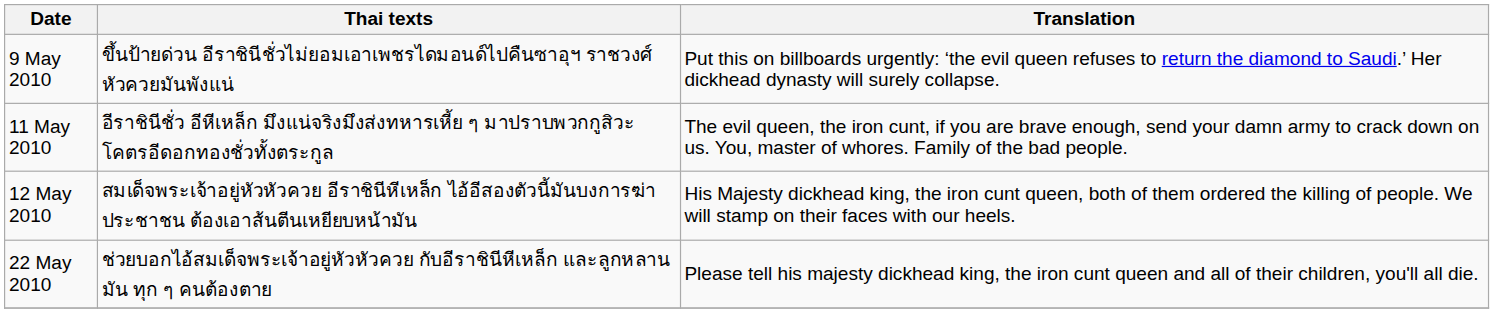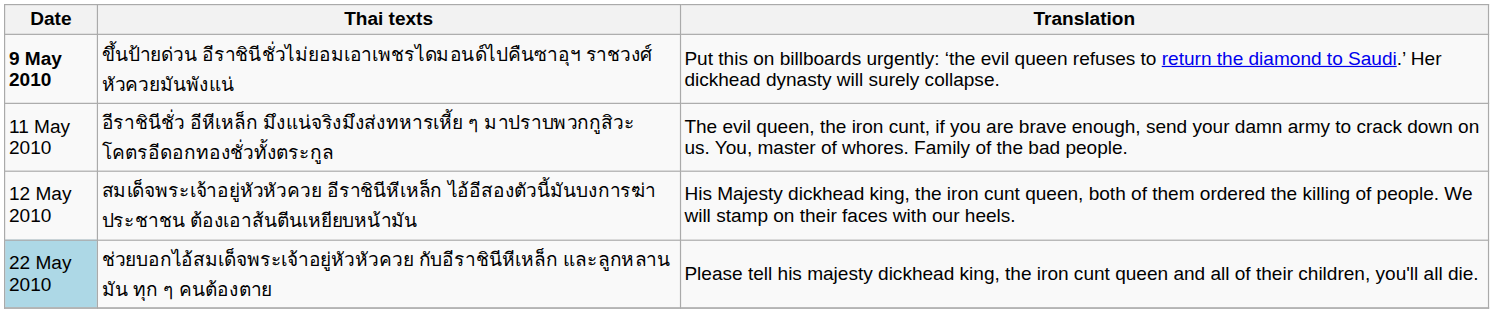(35, 68) normal -> (35, 68) bold
(40, 273) no background -> (40, 273) lightblue background
